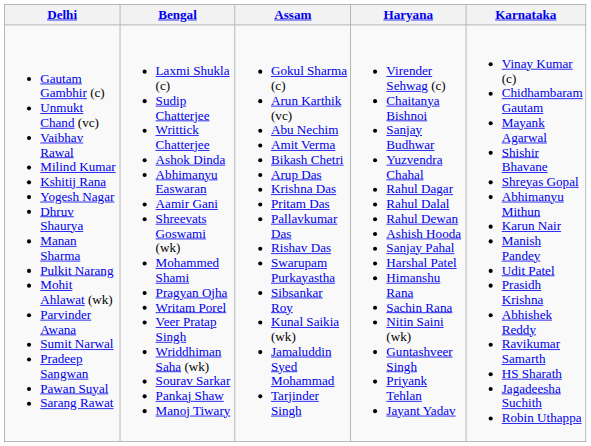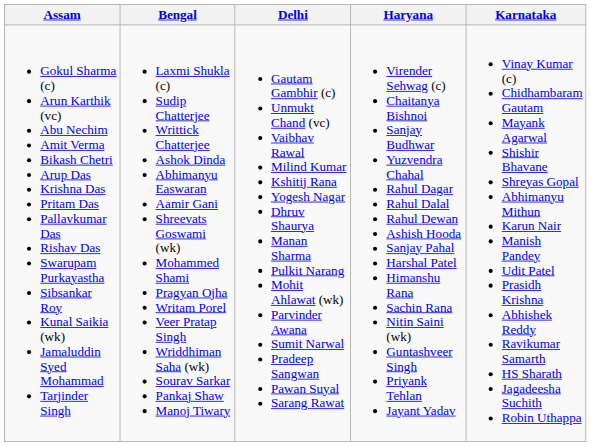columns swapped: (293, 14) <-> (62, 14)
